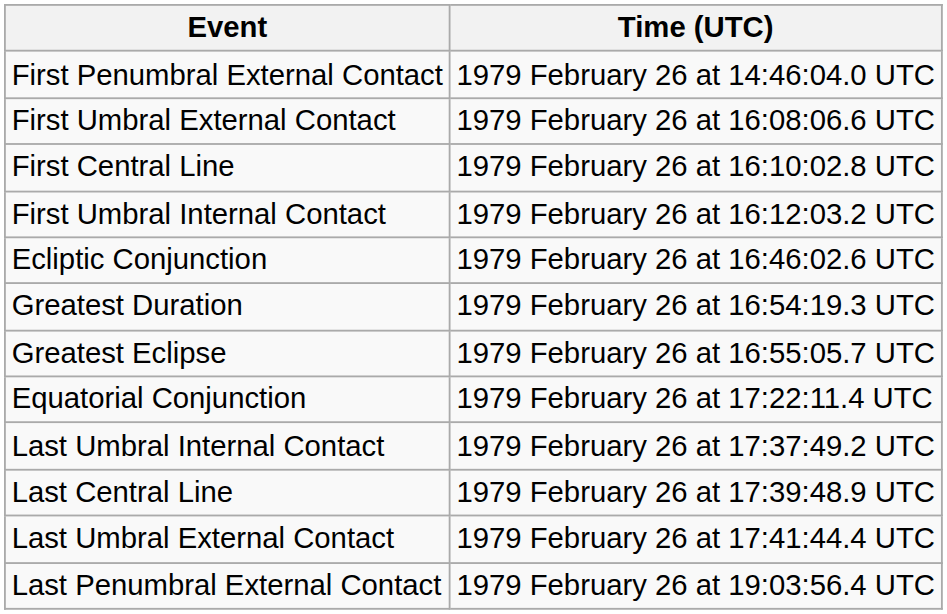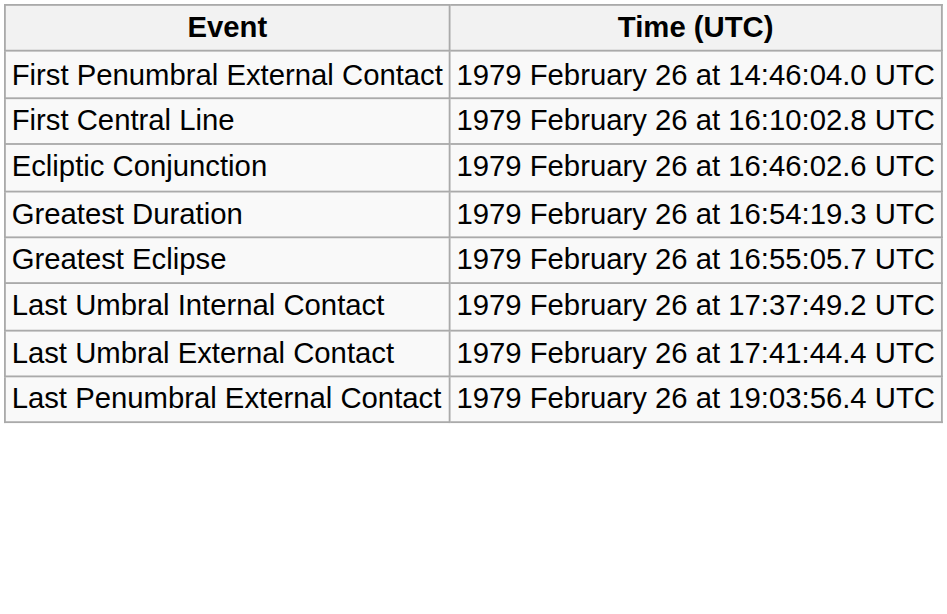- row: (204, 120)
- row: (199, 213)
- row: (159, 399)
- row: (122, 492)
